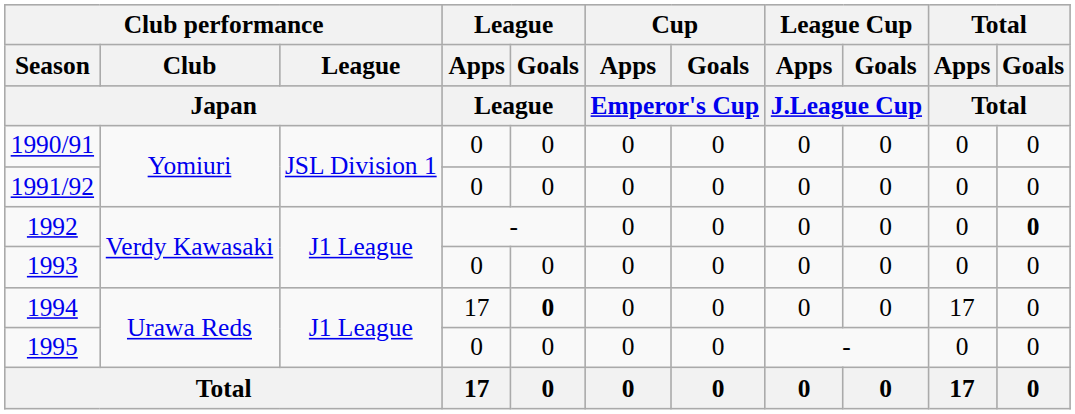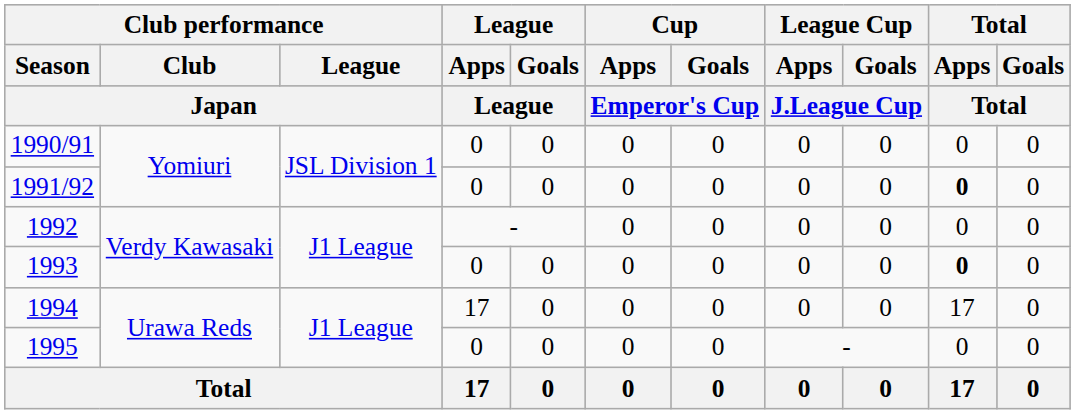(962, 186) normal -> (962, 186) bold
(1033, 226) bold -> (1033, 226) normal
(962, 266) normal -> (962, 266) bold
(548, 307) bold -> (548, 307) normal
